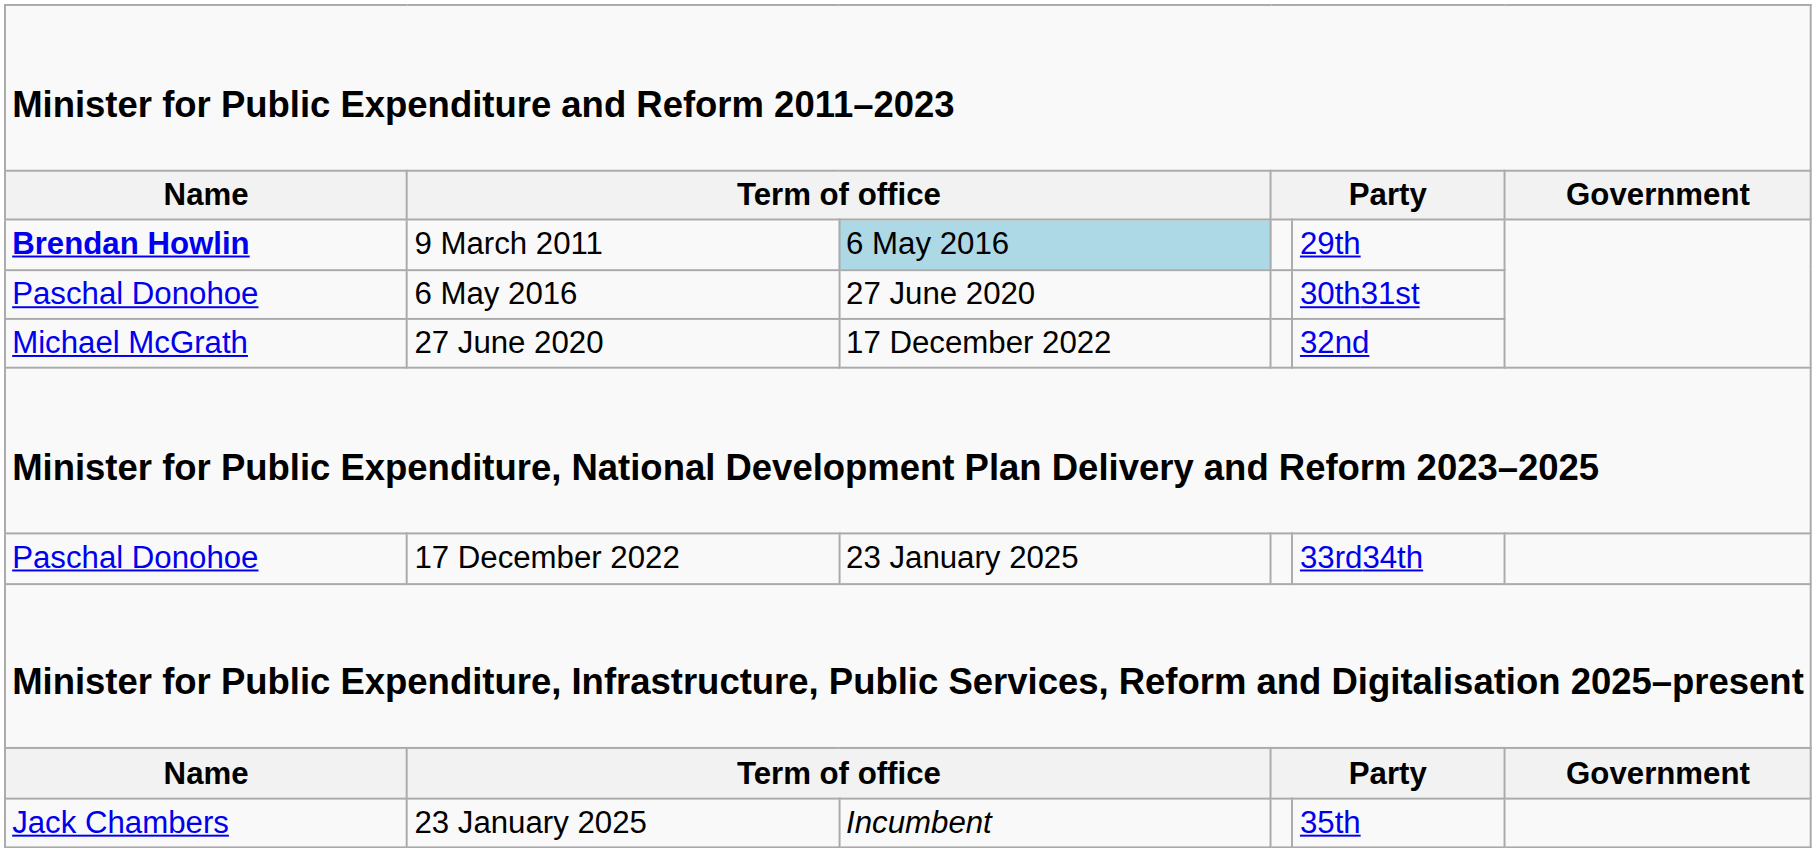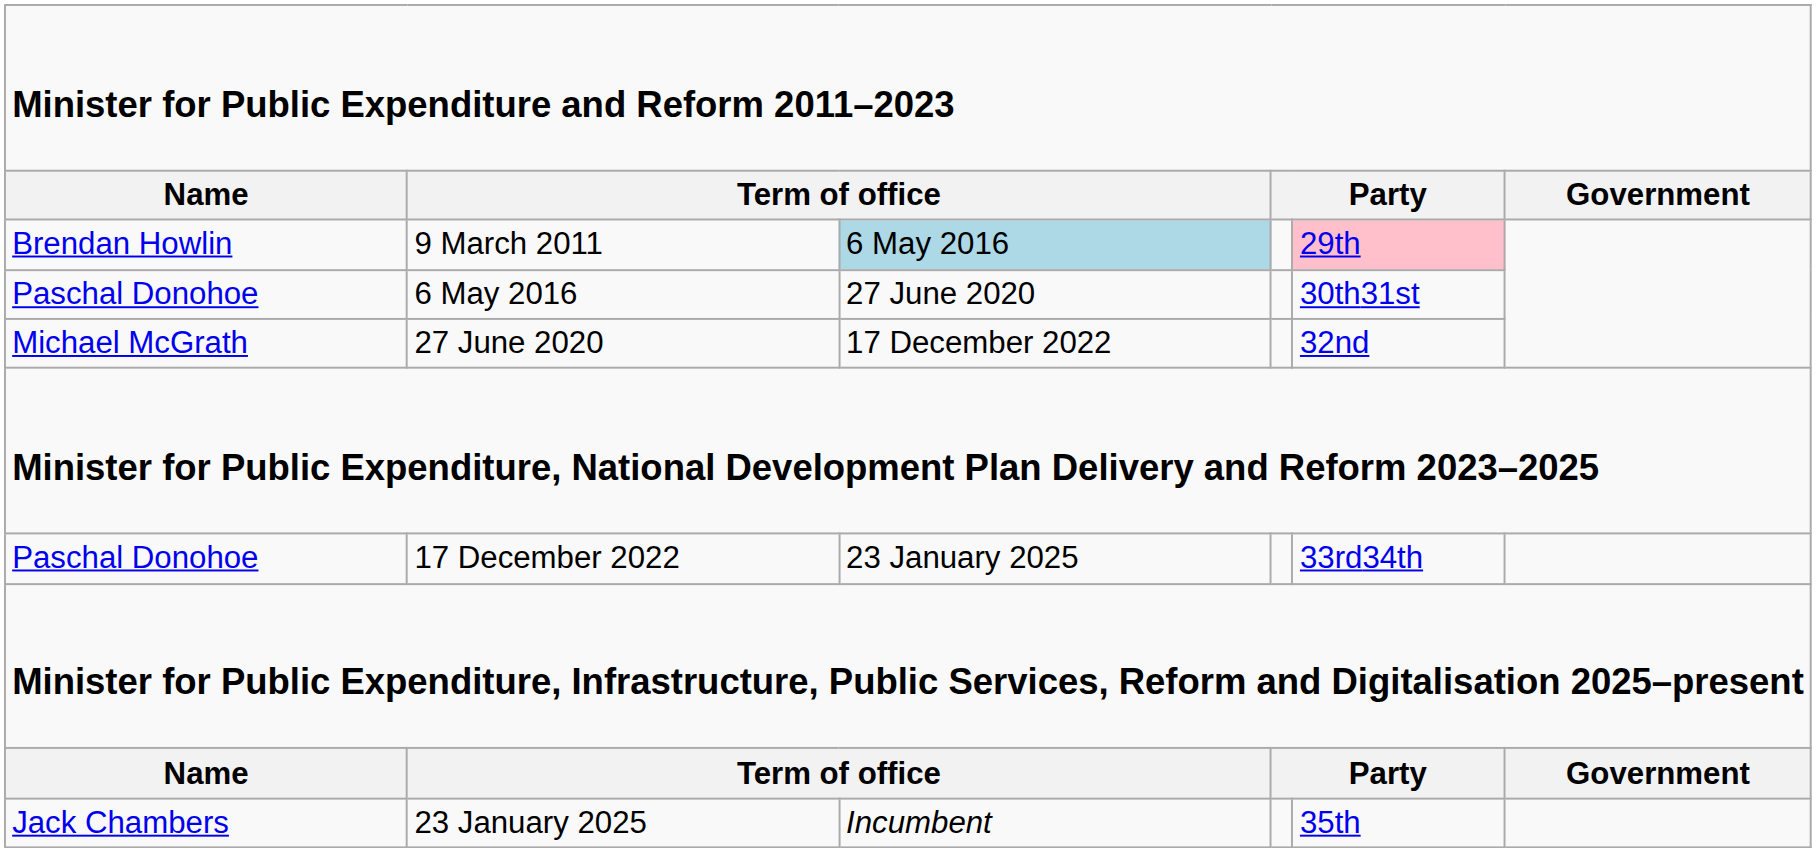(131, 244) bold -> (122, 244) normal
(1330, 244) no background -> (1330, 244) pink background
